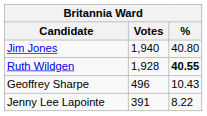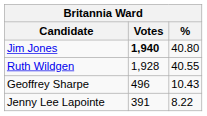(145, 48) normal -> (145, 48) bold
(185, 66) bold -> (185, 66) normal
